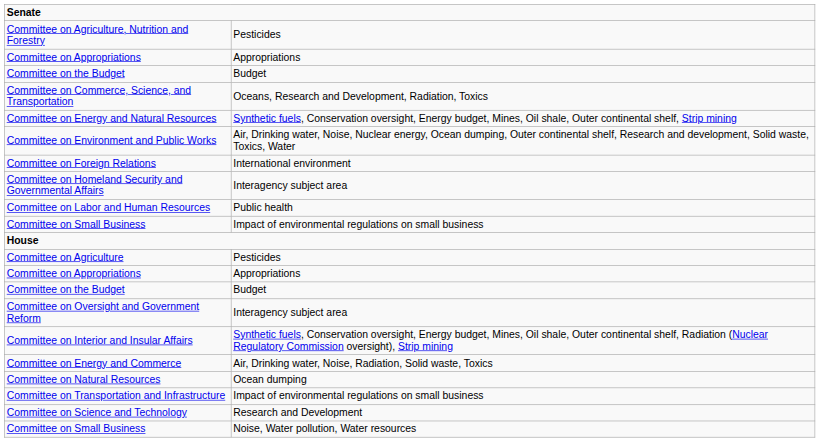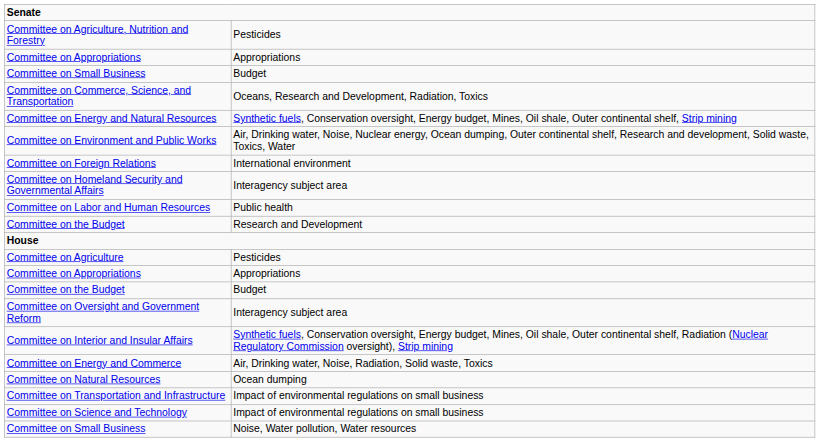(66, 73) Committee on the Budget -> (76, 73) Committee on Small Business
(76, 224) Committee on Small Business -> (66, 224) Committee on the Budget
(358, 224) Impact of environmental regulations on small business -> (298, 224) Research and Development
(298, 412) Research and Development -> (358, 412) Impact of environmental regulations on small business
